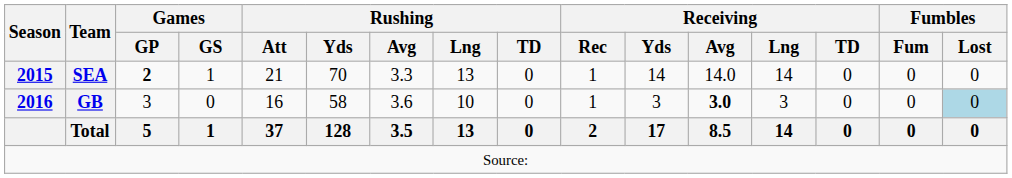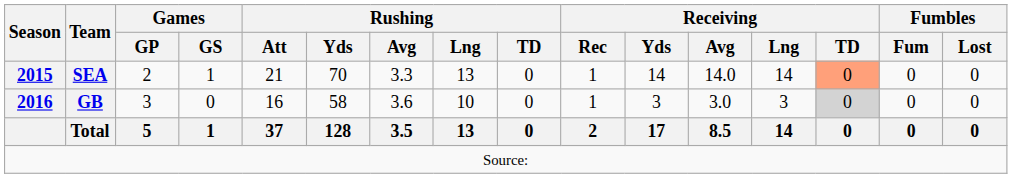(147, 74) bold -> (147, 74) normal
(847, 74) no background -> (847, 74) lightsalmon background
(720, 103) bold -> (720, 103) normal
(847, 103) no background -> (847, 103) lightgrey background
(975, 103) lightblue background -> (975, 103) no background
